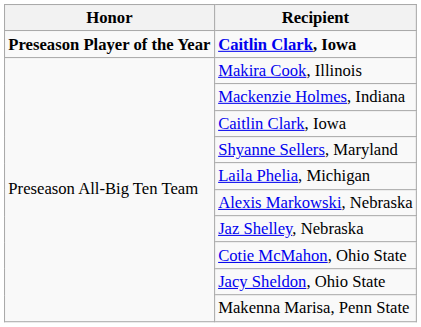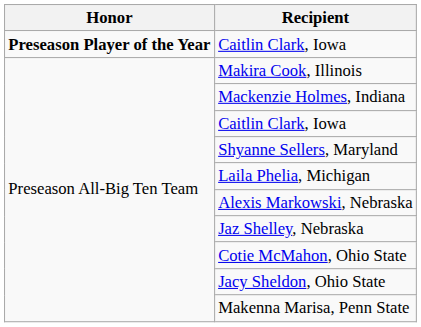(287, 44) bold -> (282, 44) normal
